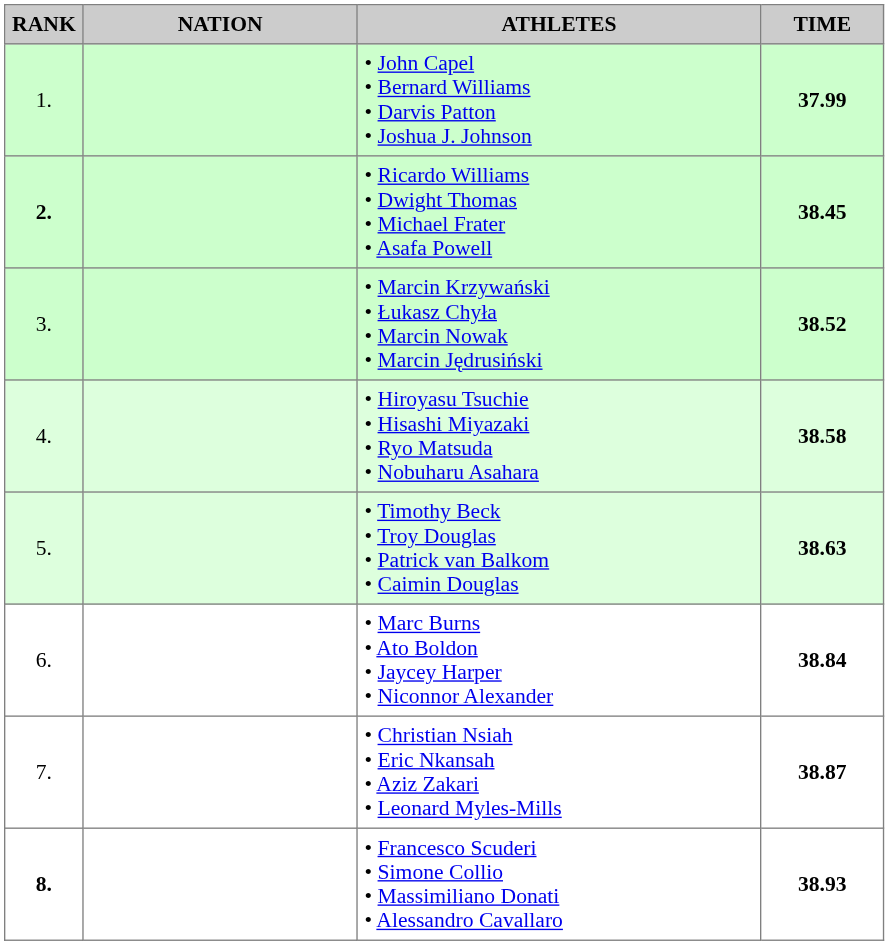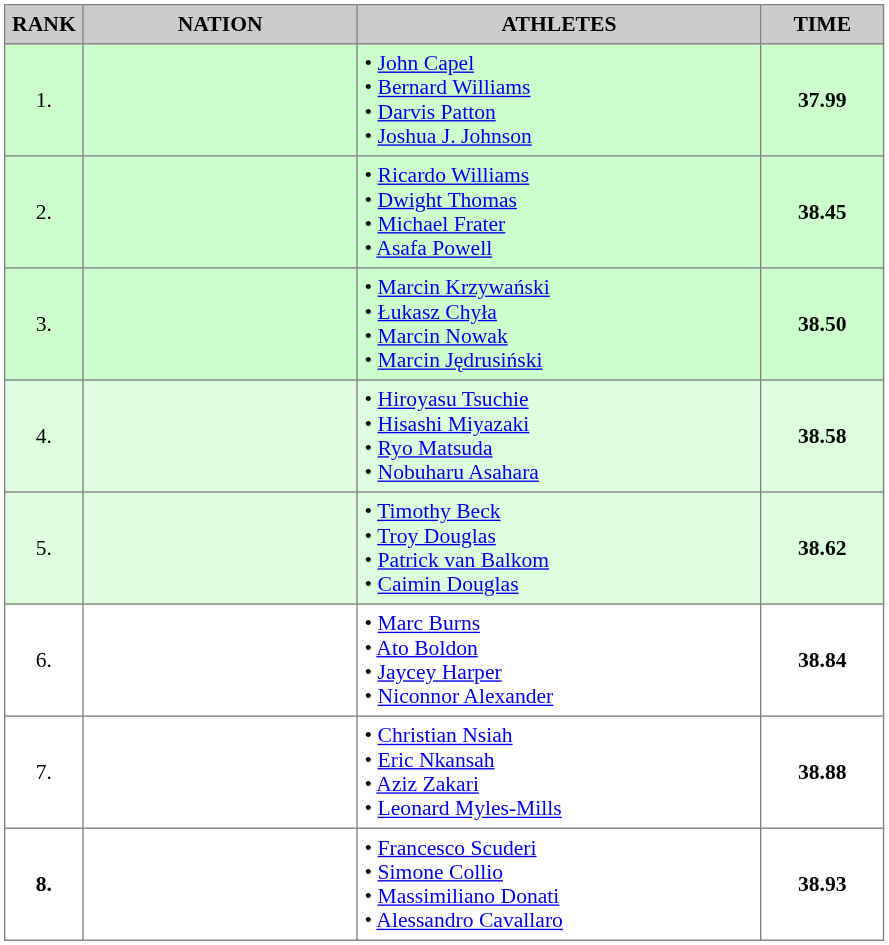(44, 211) bold -> (44, 211) normal
(822, 323) 38.52 -> (822, 323) 38.50
(822, 547) 38.63 -> (822, 547) 38.62
(822, 771) 38.87 -> (822, 771) 38.88
